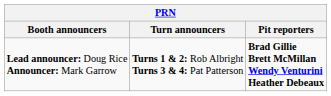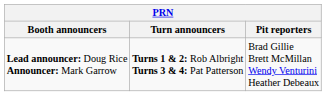(286, 64) bold -> (284, 64) normal
